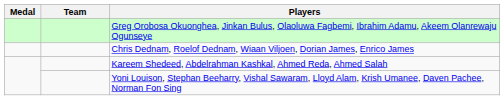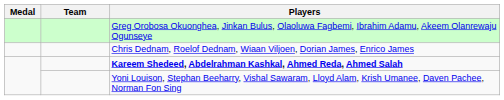(249, 64) normal -> (257, 64) bold
